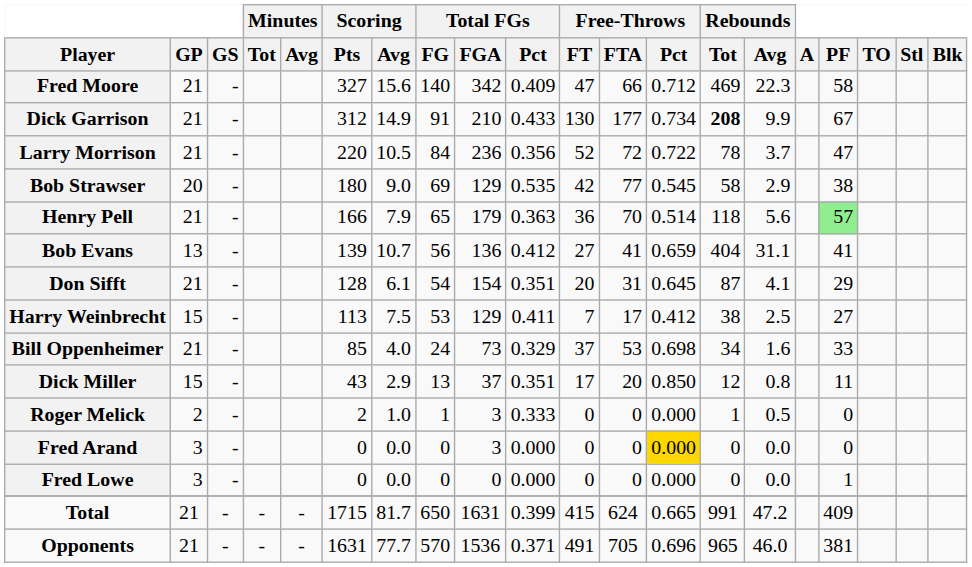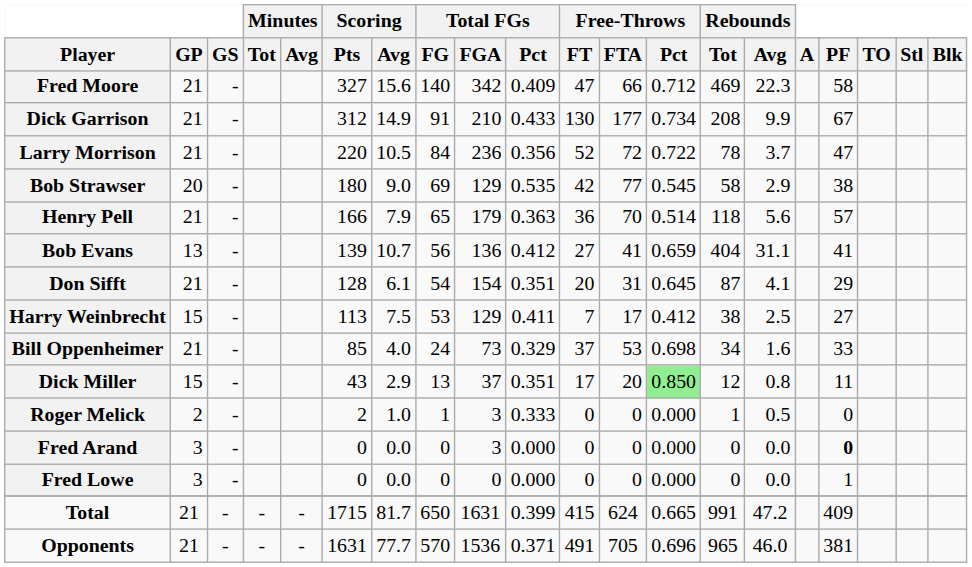(725, 119) bold -> (725, 119) normal
(843, 217) lightgreen background -> (843, 217) no background
(674, 381) no background -> (674, 381) lightgreen background
(674, 447) gold background -> (674, 447) no background
(848, 447) normal -> (848, 447) bold
